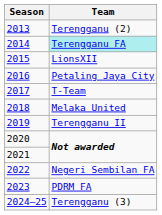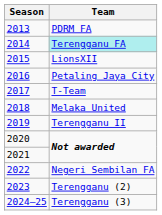(91, 28) Terengganu (2) -> (71, 28) PDRM FA
(71, 187) PDRM FA -> (91, 187) Terengganu (2)
